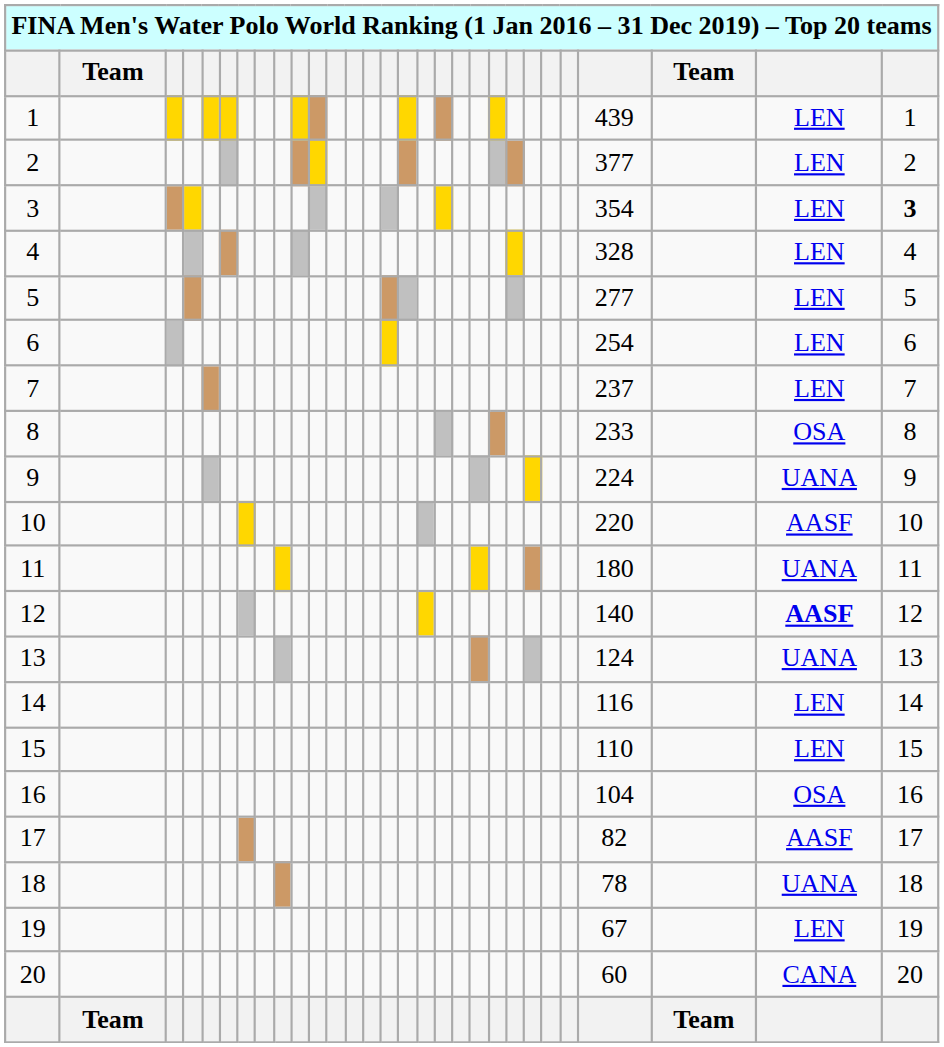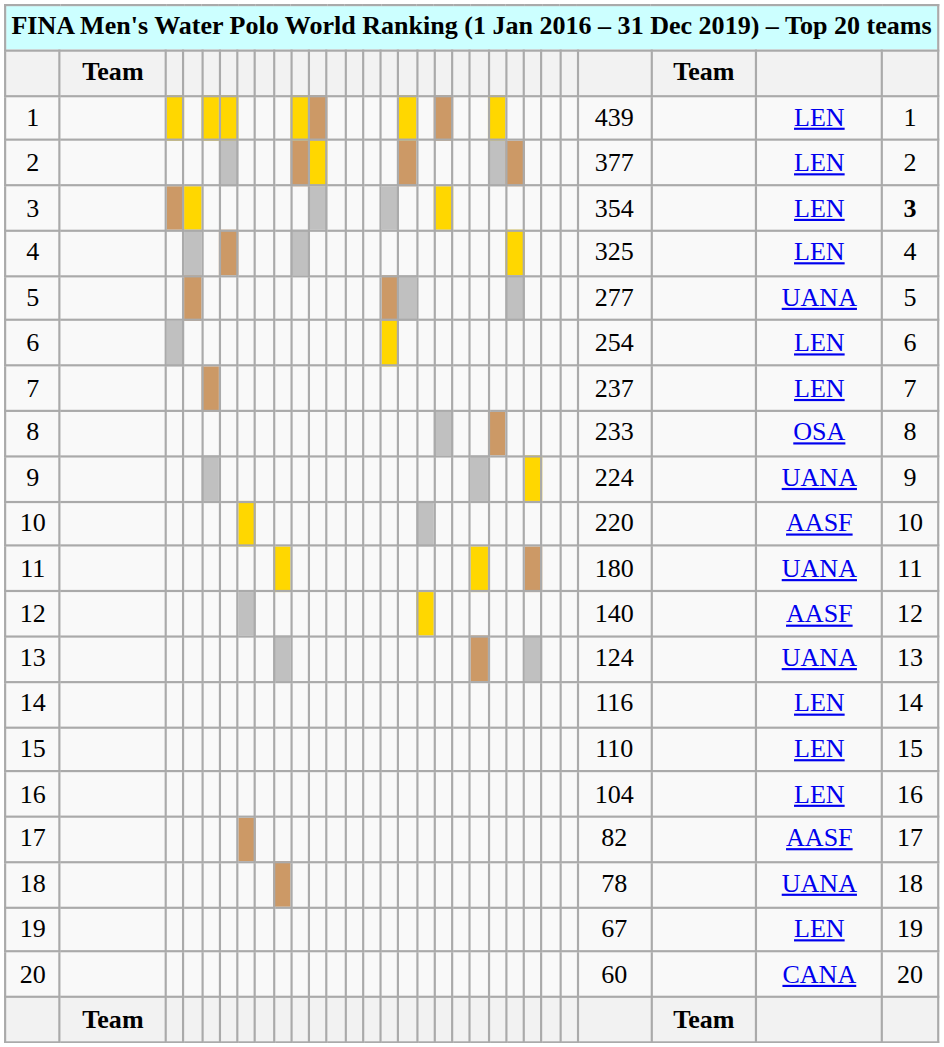(614, 252) 328 -> (614, 252) 325
(819, 297) LEN -> (819, 297) UANA
(819, 613) bold -> (819, 613) normal
(819, 793) OSA -> (819, 793) LEN
